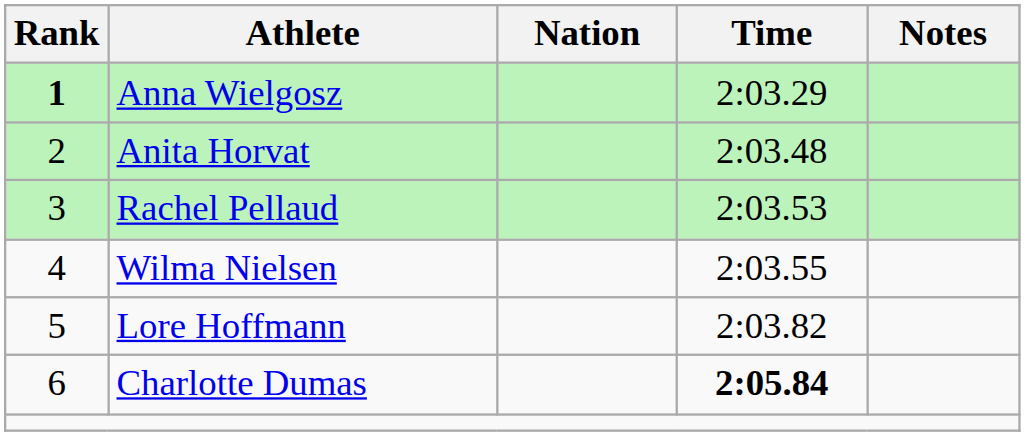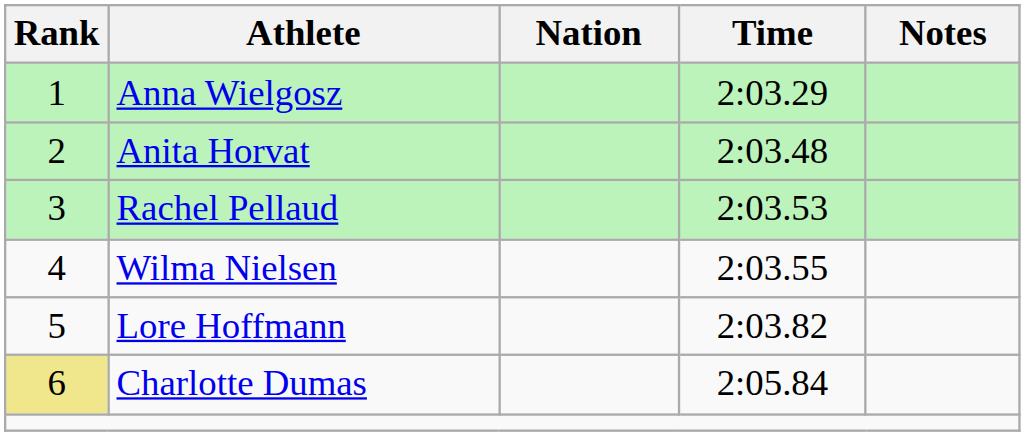(57, 92) bold -> (57, 92) normal
(57, 383) no background -> (57, 383) khaki background
(772, 383) bold -> (772, 383) normal
